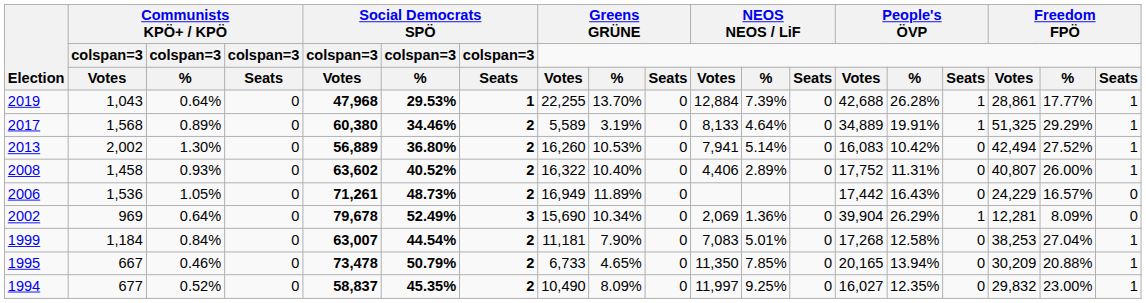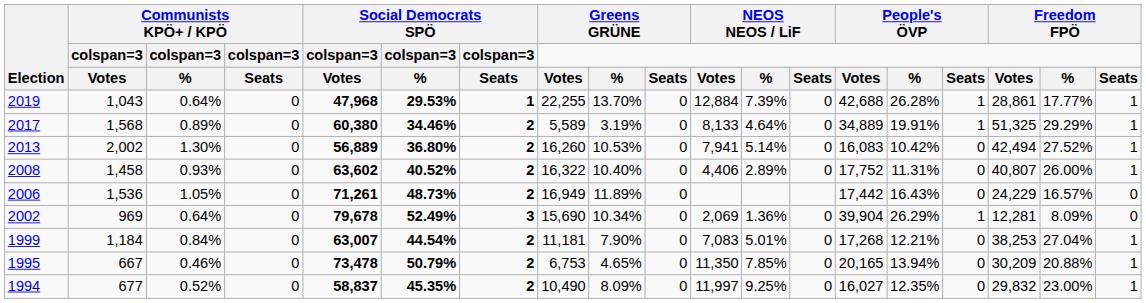(915, 240) 12.58% -> (915, 240) 12.21%
(567, 263) 6,733 -> (567, 263) 6,753
